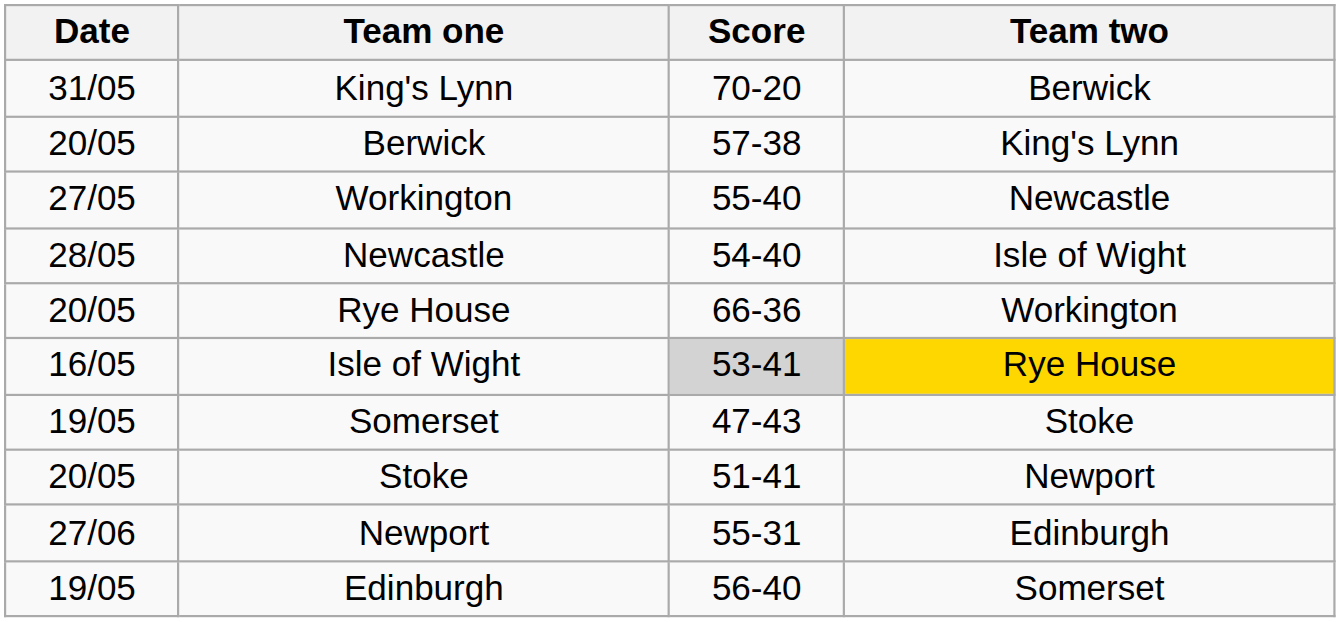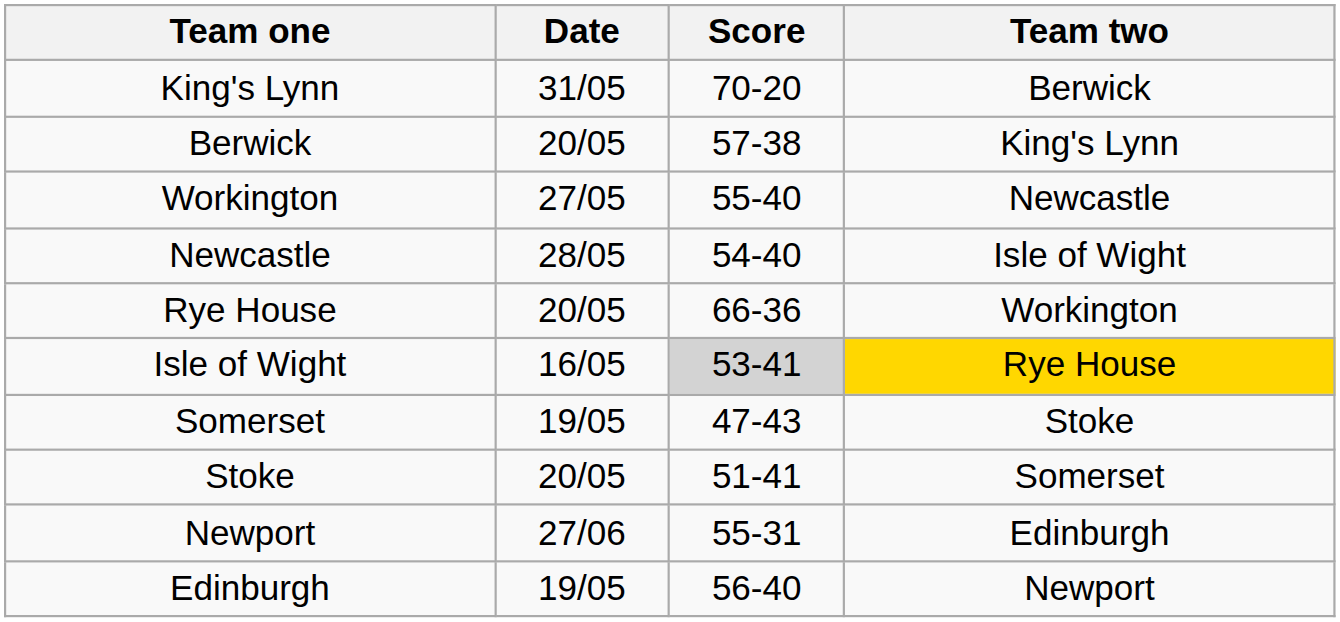columns swapped: (92, 32) <-> (424, 32)
(1090, 476) Newport -> (1090, 476) Somerset
(1090, 587) Somerset -> (1090, 587) Newport
